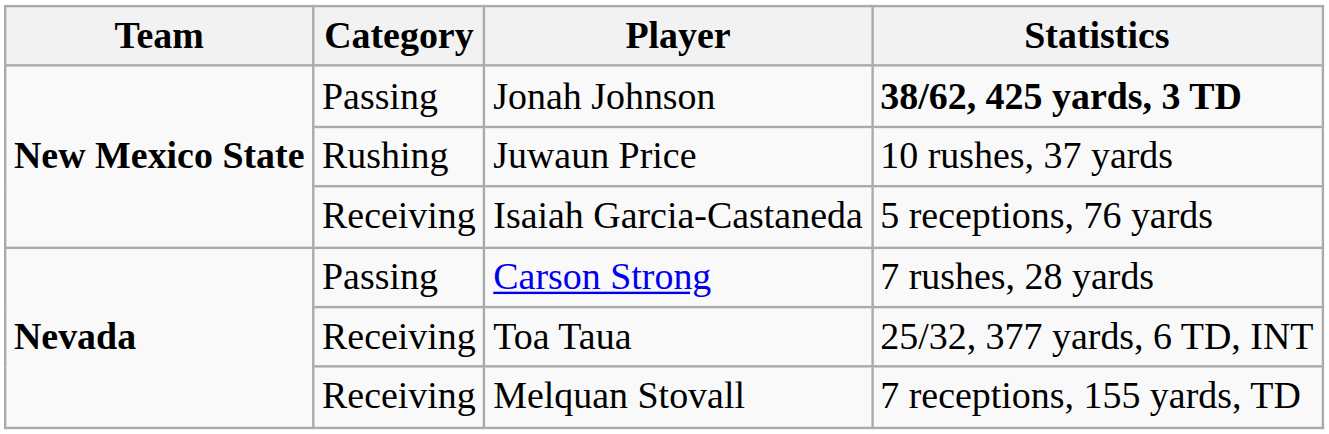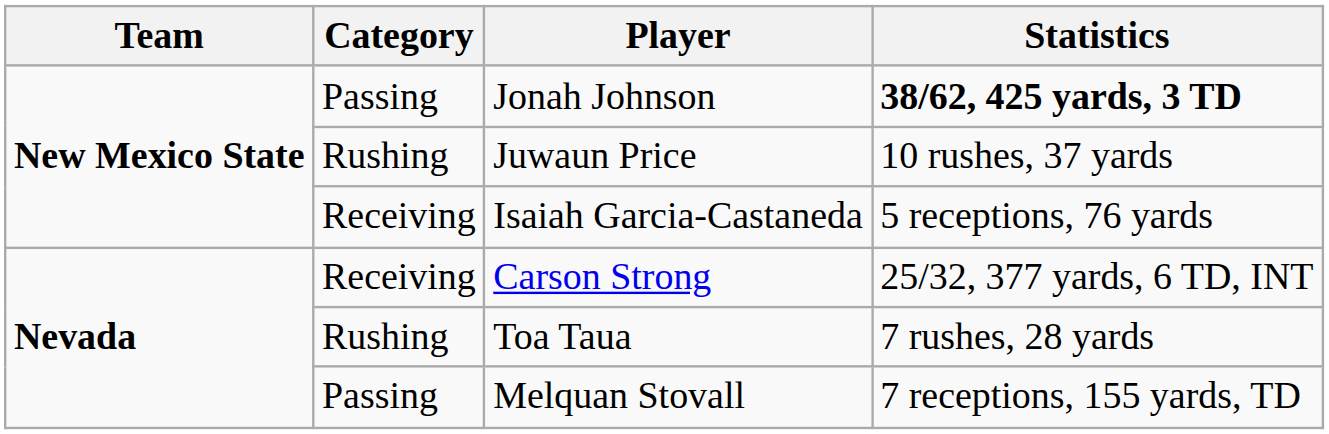(380, 276) Passing -> (399, 276) Receiving
(1017, 276) 7 rushes, 28 yards -> (1097, 276) 25/32, 377 yards, 6 TD, INT
(399, 336) Receiving -> (385, 336) Rushing
(1097, 336) 25/32, 377 yards, 6 TD, INT -> (1017, 336) 7 rushes, 28 yards
(399, 396) Receiving -> (380, 396) Passing
